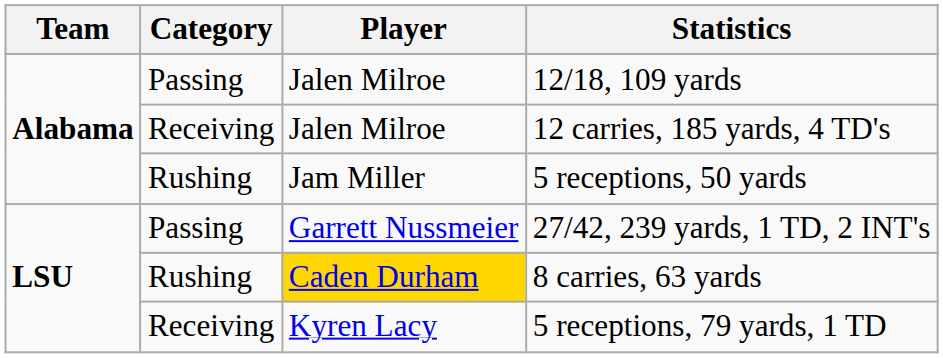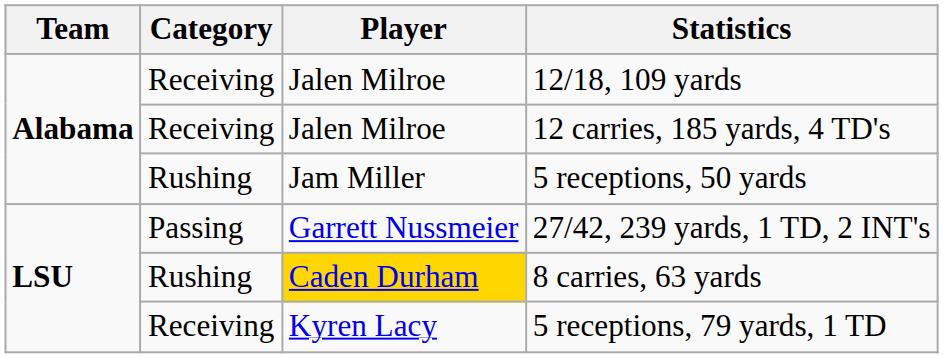(196, 78) Passing -> (211, 78) Receiving
